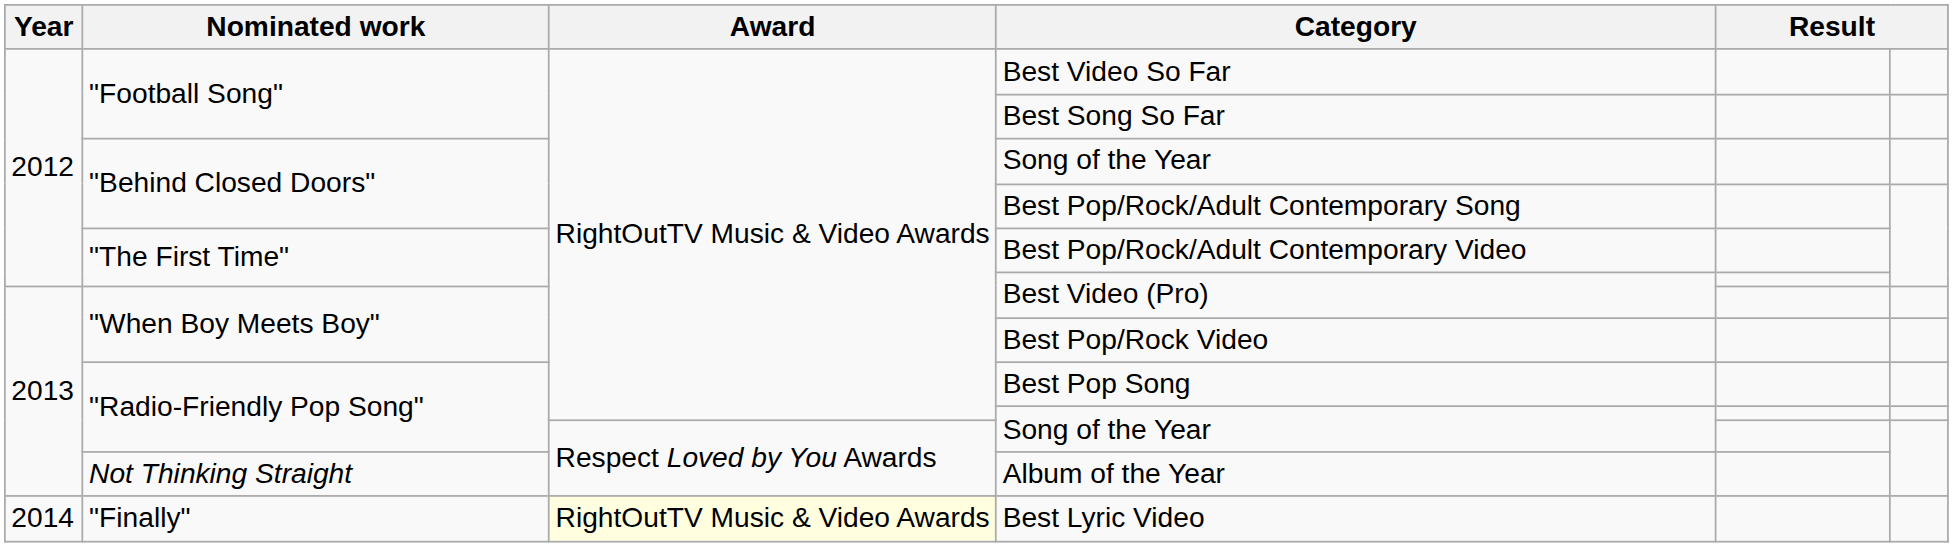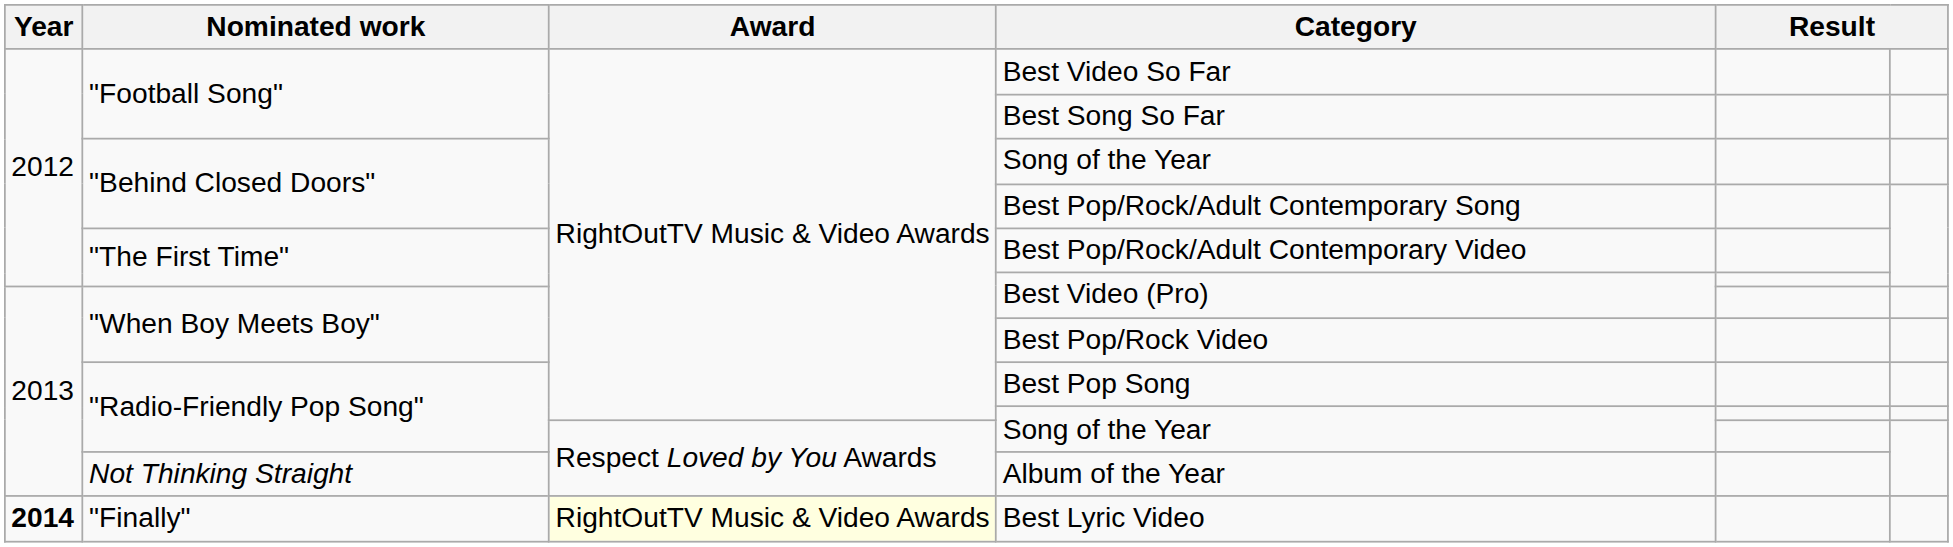(43, 518) normal -> (43, 518) bold
